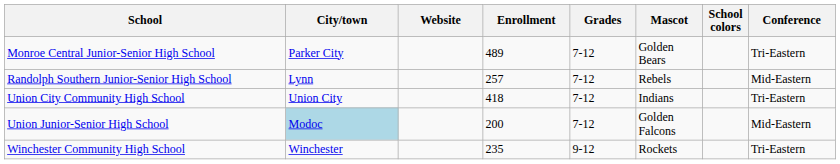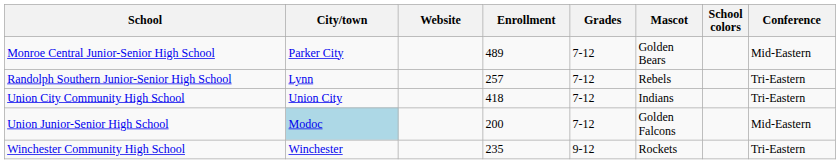(778, 53) Tri-Eastern -> (781, 53) Mid-Eastern
(781, 79) Mid-Eastern -> (778, 79) Tri-Eastern
